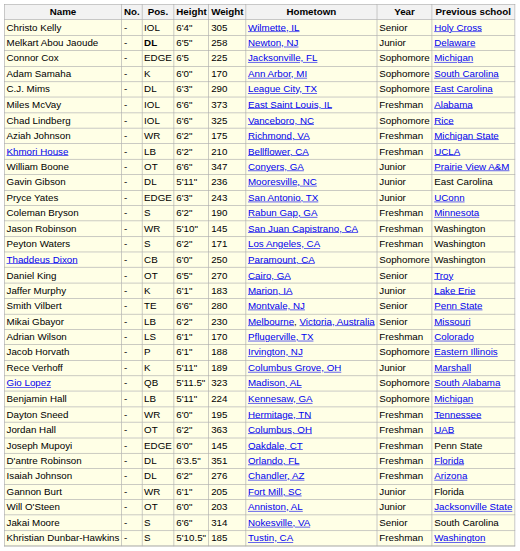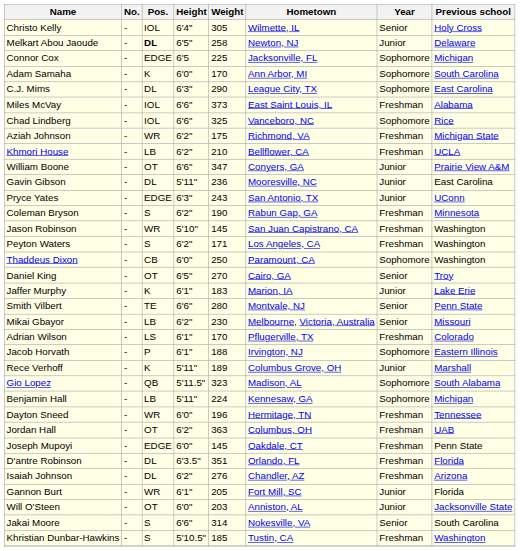(219, 414) 195 -> (219, 414) 196
